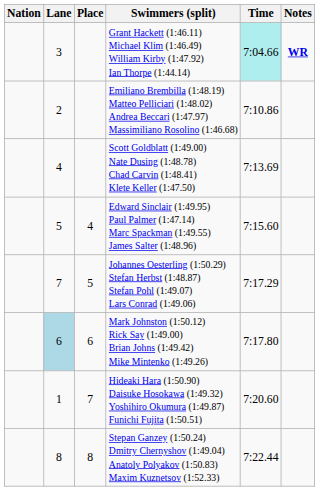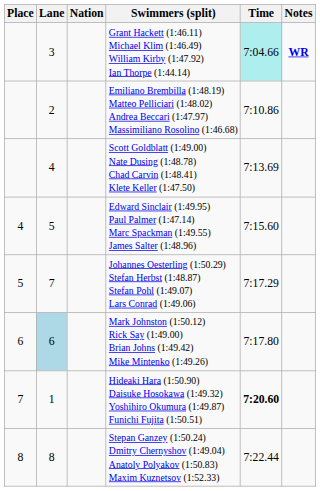columns swapped: (90, 13) <-> (24, 13)
(261, 399) normal -> (261, 399) bold
